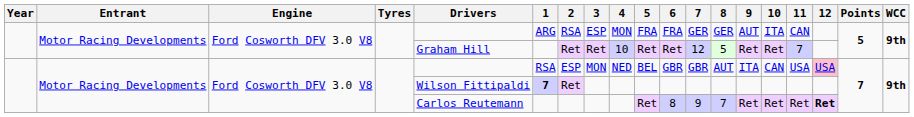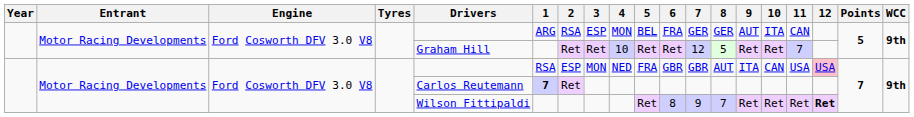(647, 32) FRA -> (647, 32) BEL
(647, 68) BEL -> (647, 68) FRA
(473, 86) Wilson Fittipaldi -> (470, 86) Carlos Reutemann
(470, 103) Carlos Reutemann -> (473, 103) Wilson Fittipaldi
